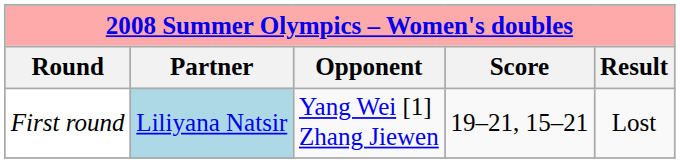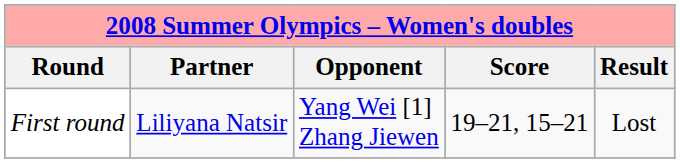(212, 122) lightblue background -> (212, 122) no background
